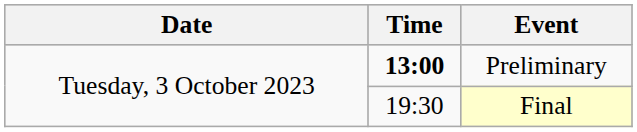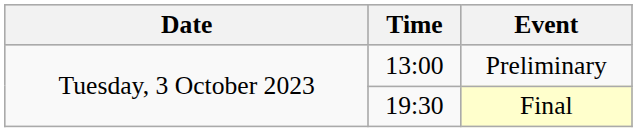(414, 65) bold -> (414, 65) normal
